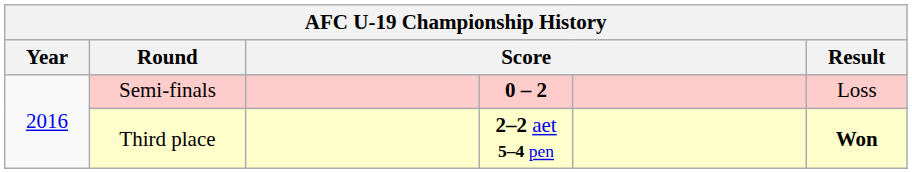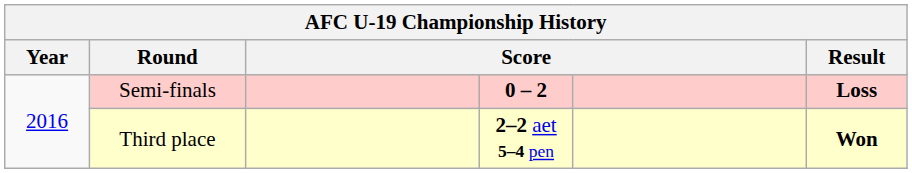(857, 91) normal -> (857, 91) bold
